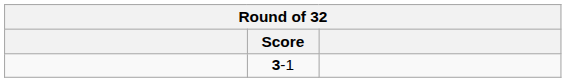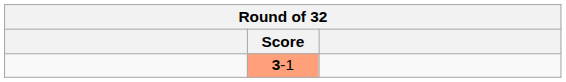(283, 66) no background -> (283, 66) lightsalmon background
